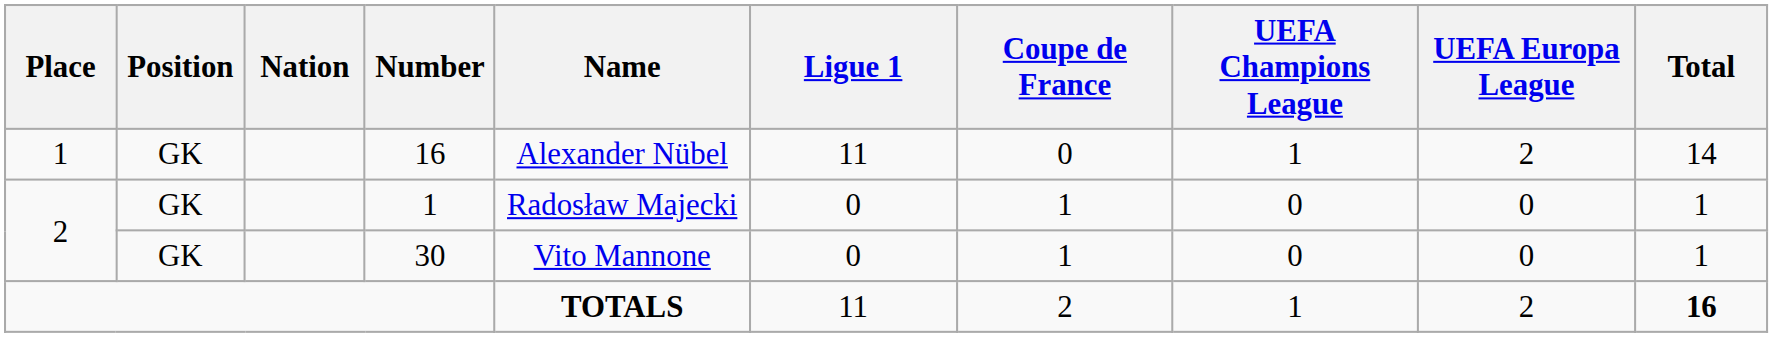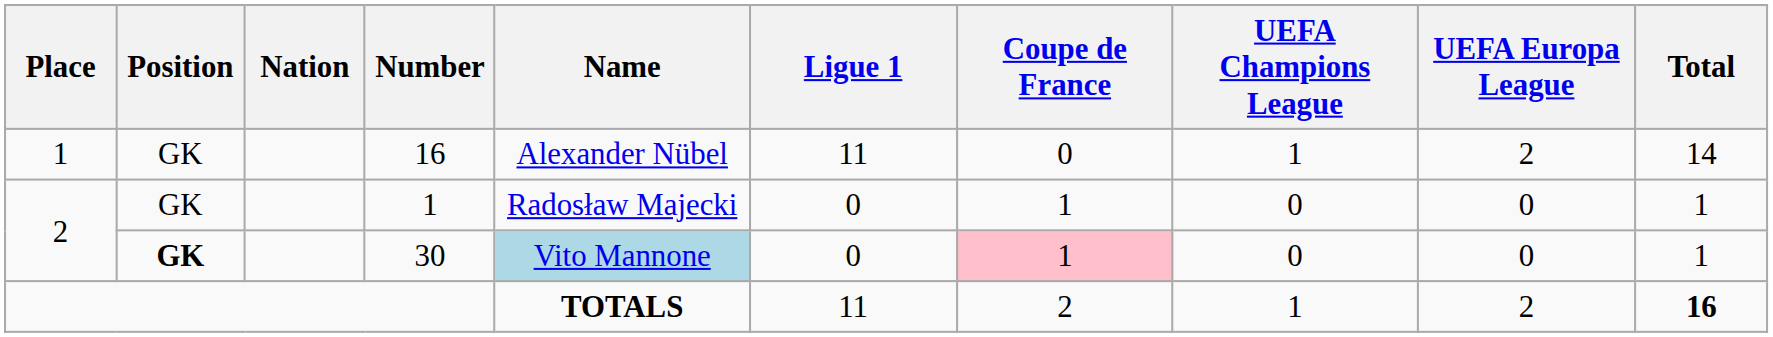(180, 255) normal -> (180, 255) bold
(622, 255) no background -> (622, 255) lightblue background
(1065, 255) no background -> (1065, 255) pink background
